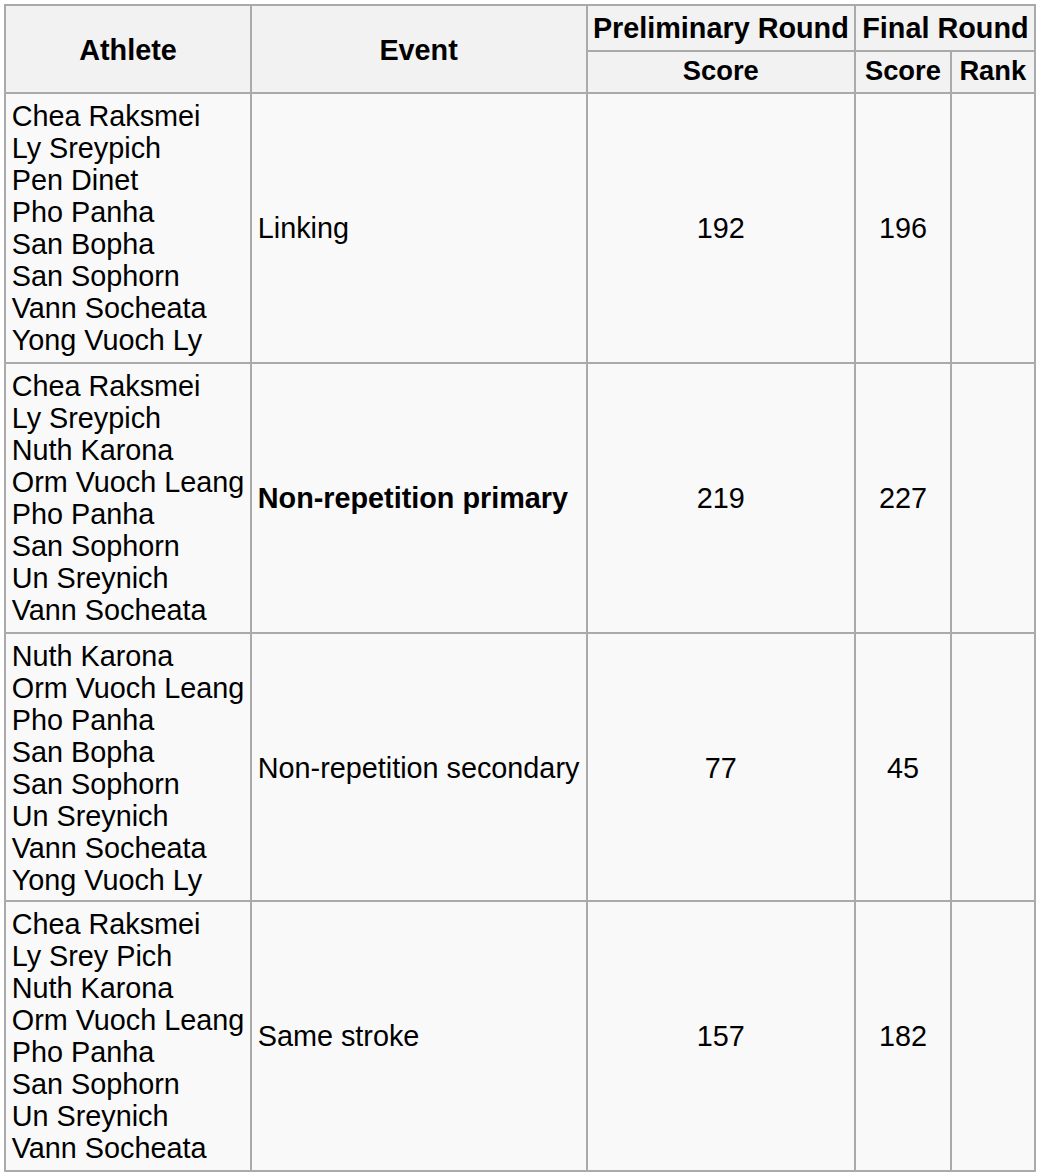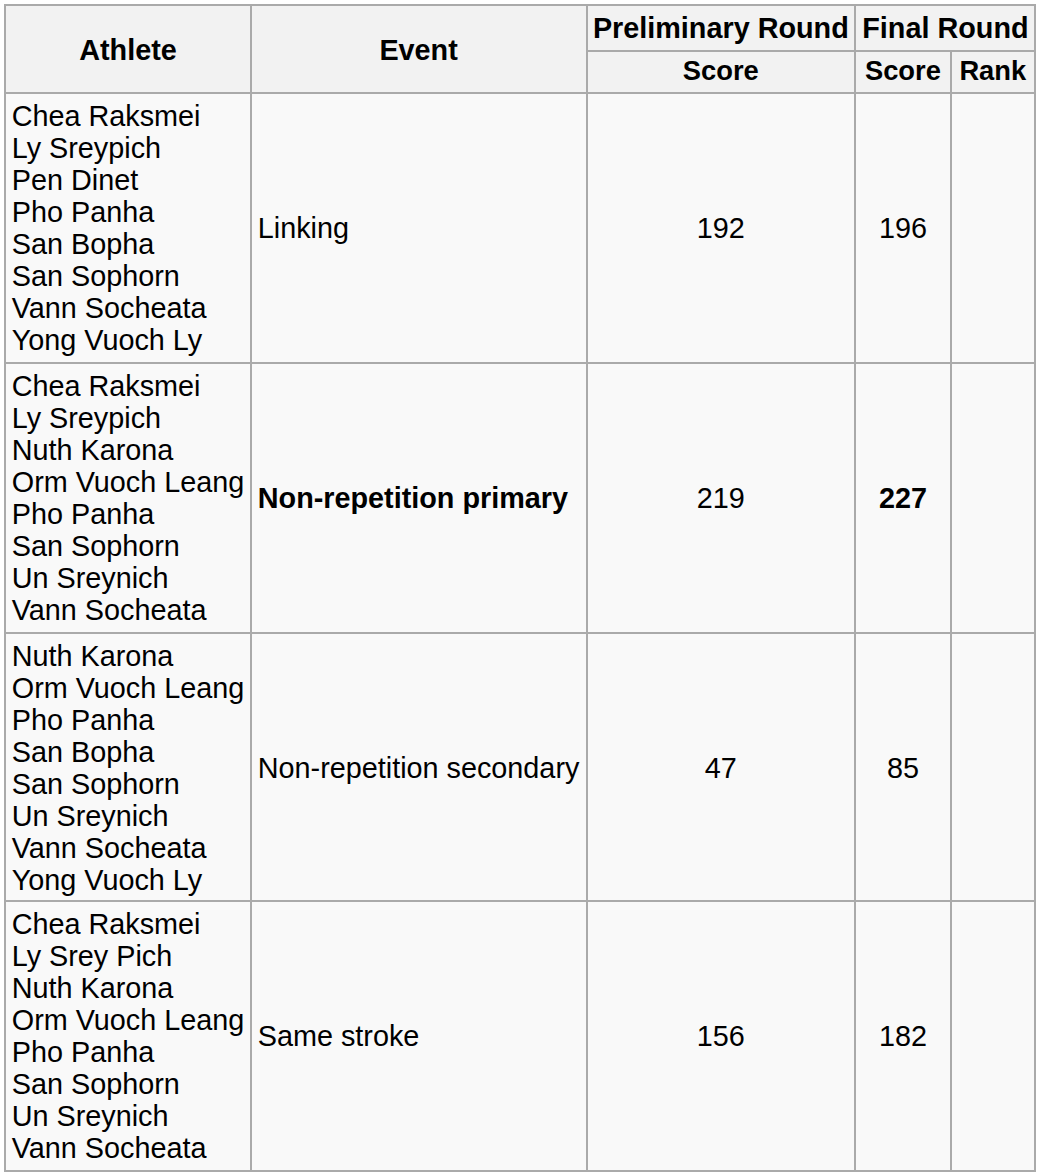(903, 498) normal -> (903, 498) bold
(721, 768) 77 -> (721, 768) 47
(903, 768) 45 -> (903, 768) 85
(721, 1037) 157 -> (721, 1037) 156
